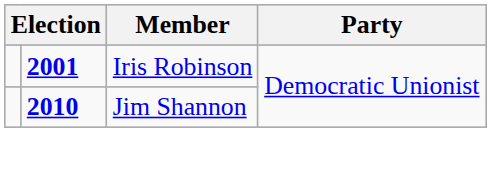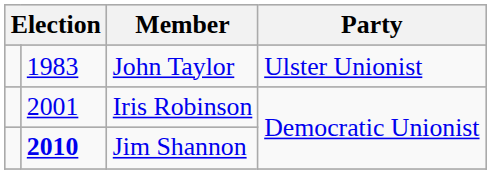+ row: (174, 65)
(53, 65) bold -> (53, 106) normal
